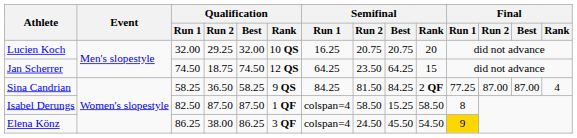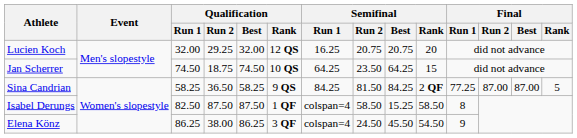(284, 50) 10 QS -> (284, 50) 12 QS
(284, 68) 12 QS -> (284, 68) 10 QS
(557, 87) 4 -> (557, 87) 5
(463, 124) gold background -> (463, 124) no background
